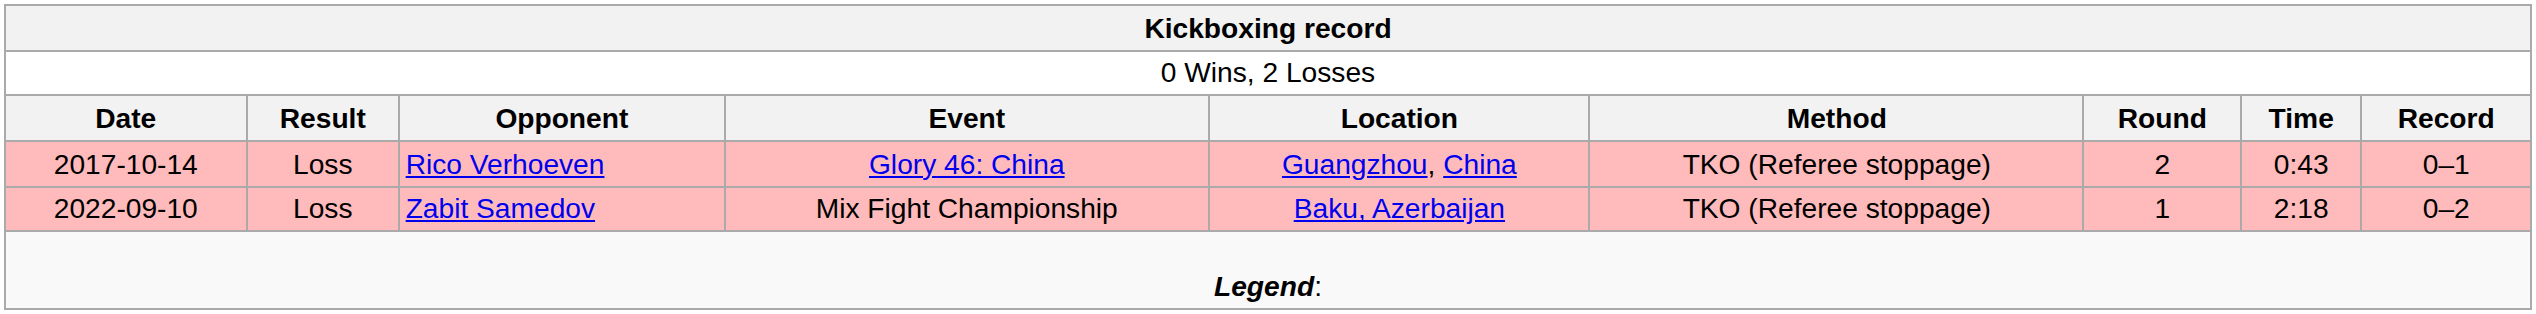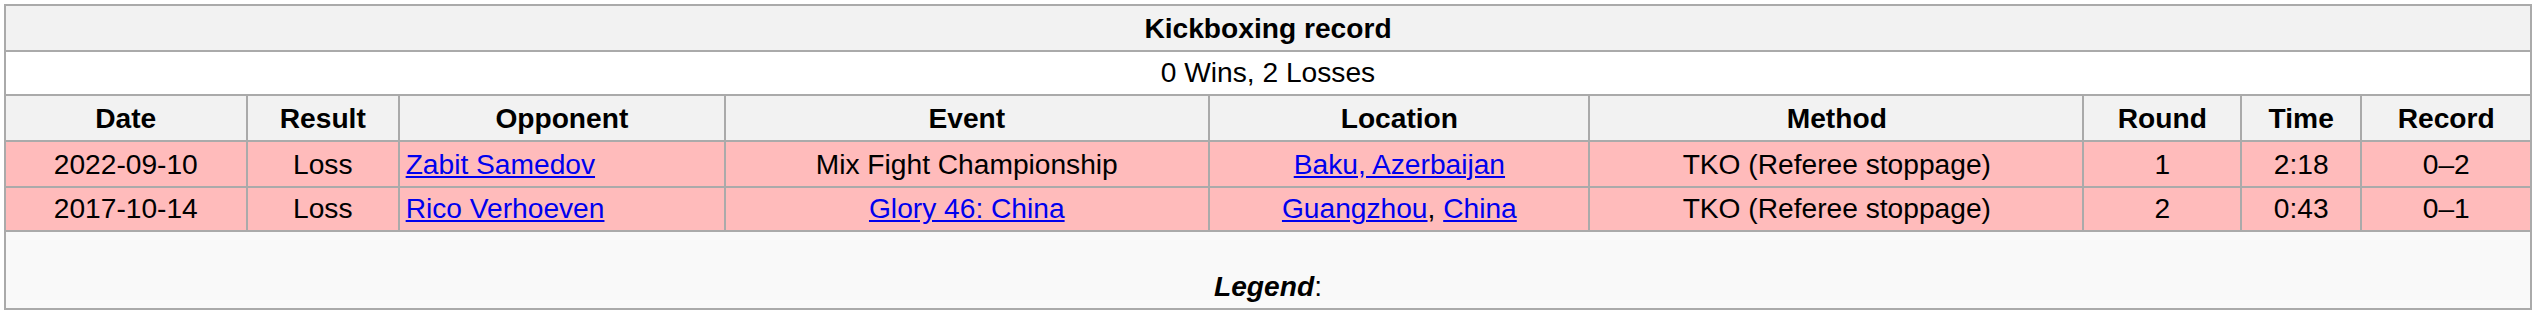rows swapped: (126, 209) <-> (126, 163)
